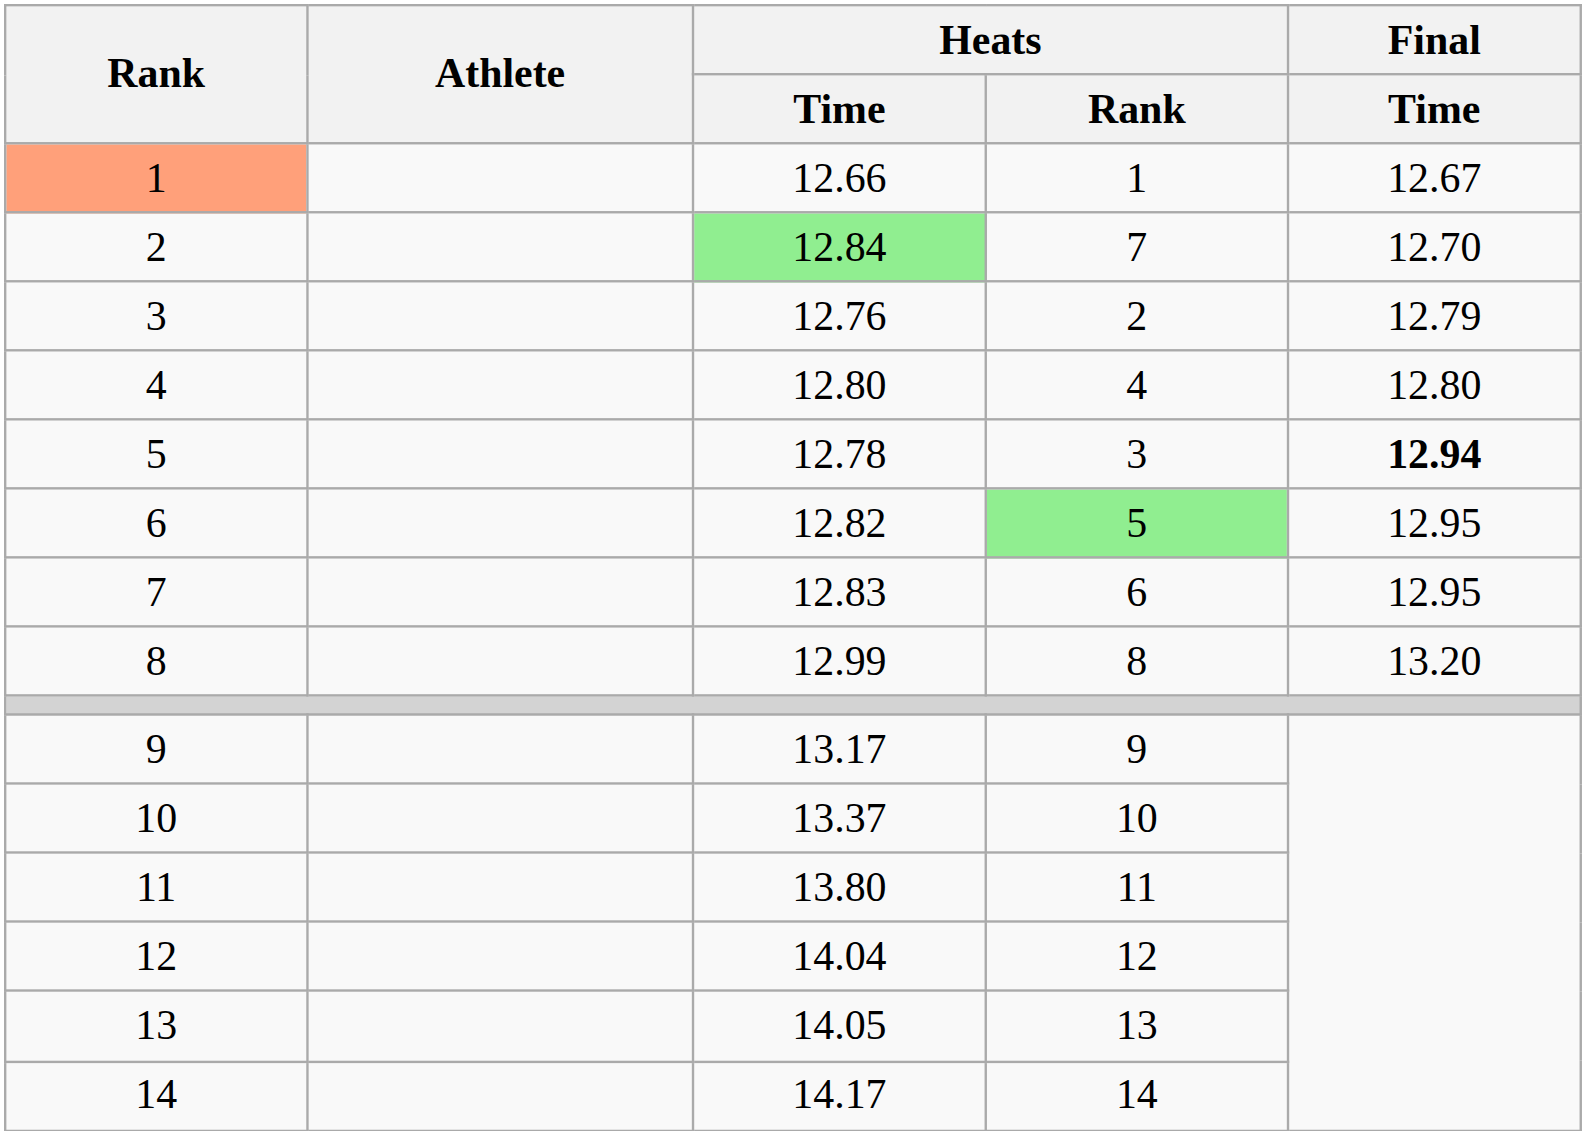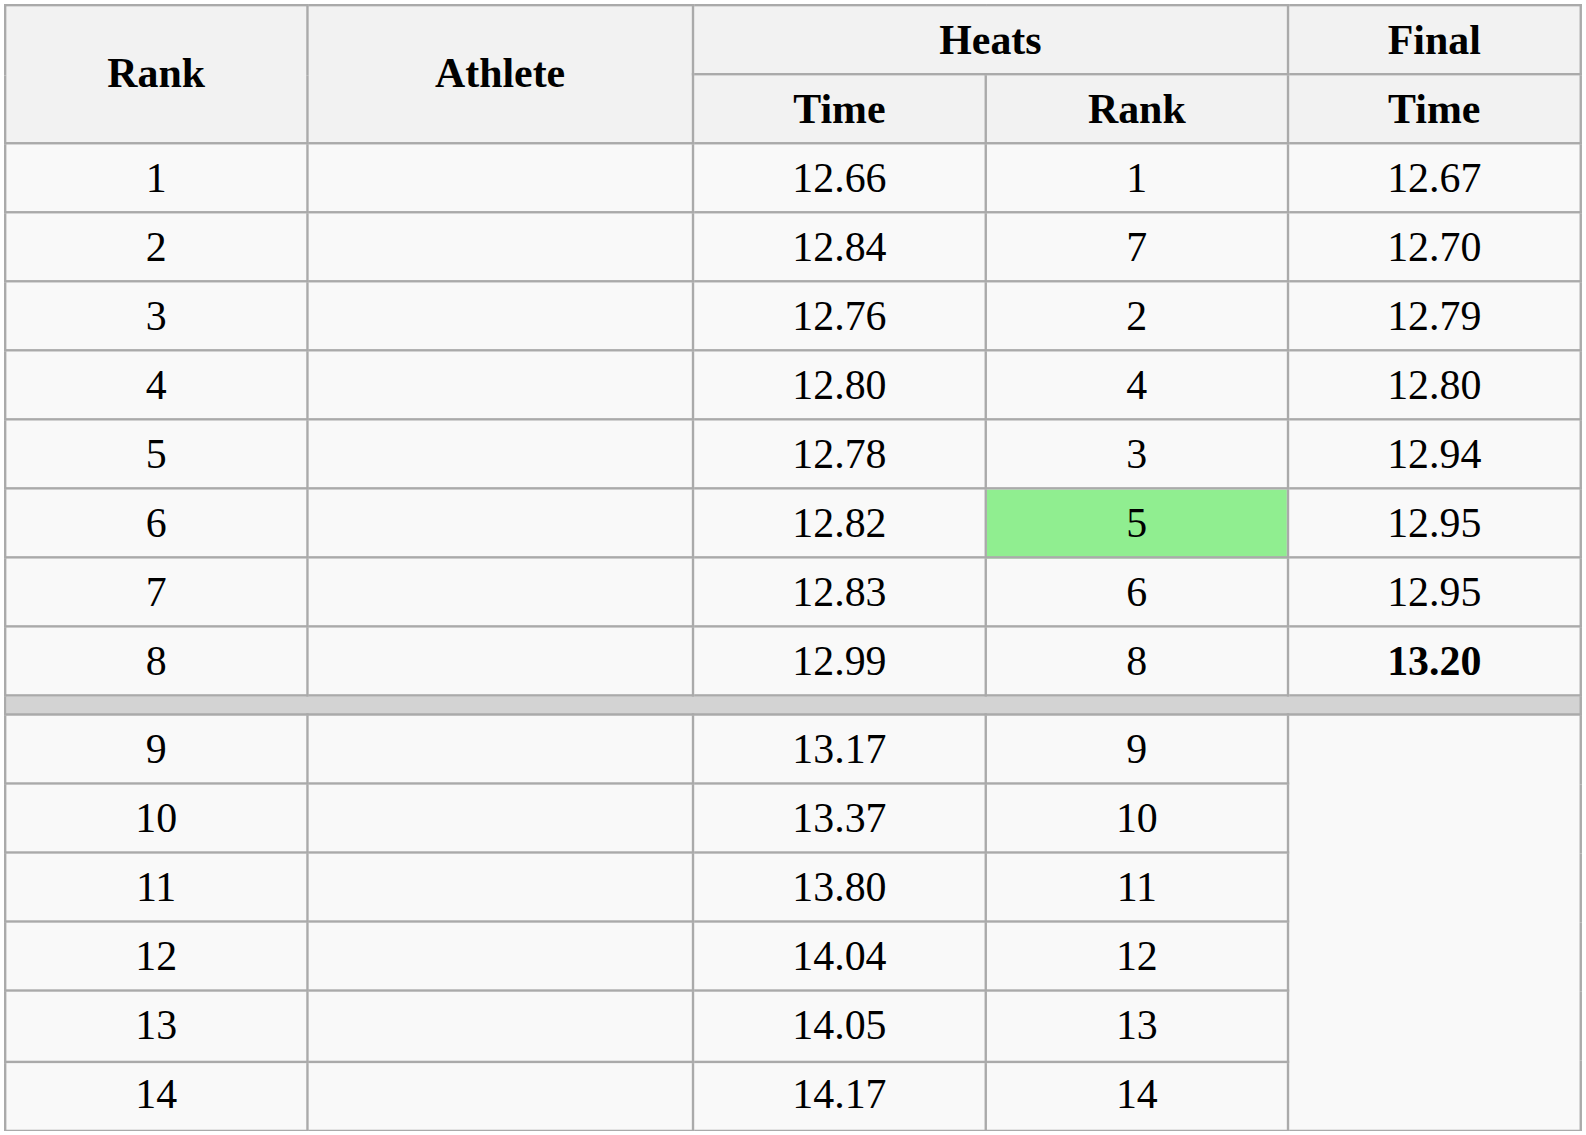(156, 176) lightsalmon background -> (156, 176) no background
(839, 245) lightgreen background -> (839, 245) no background
(1434, 453) bold -> (1434, 453) normal
(1434, 660) normal -> (1434, 660) bold
